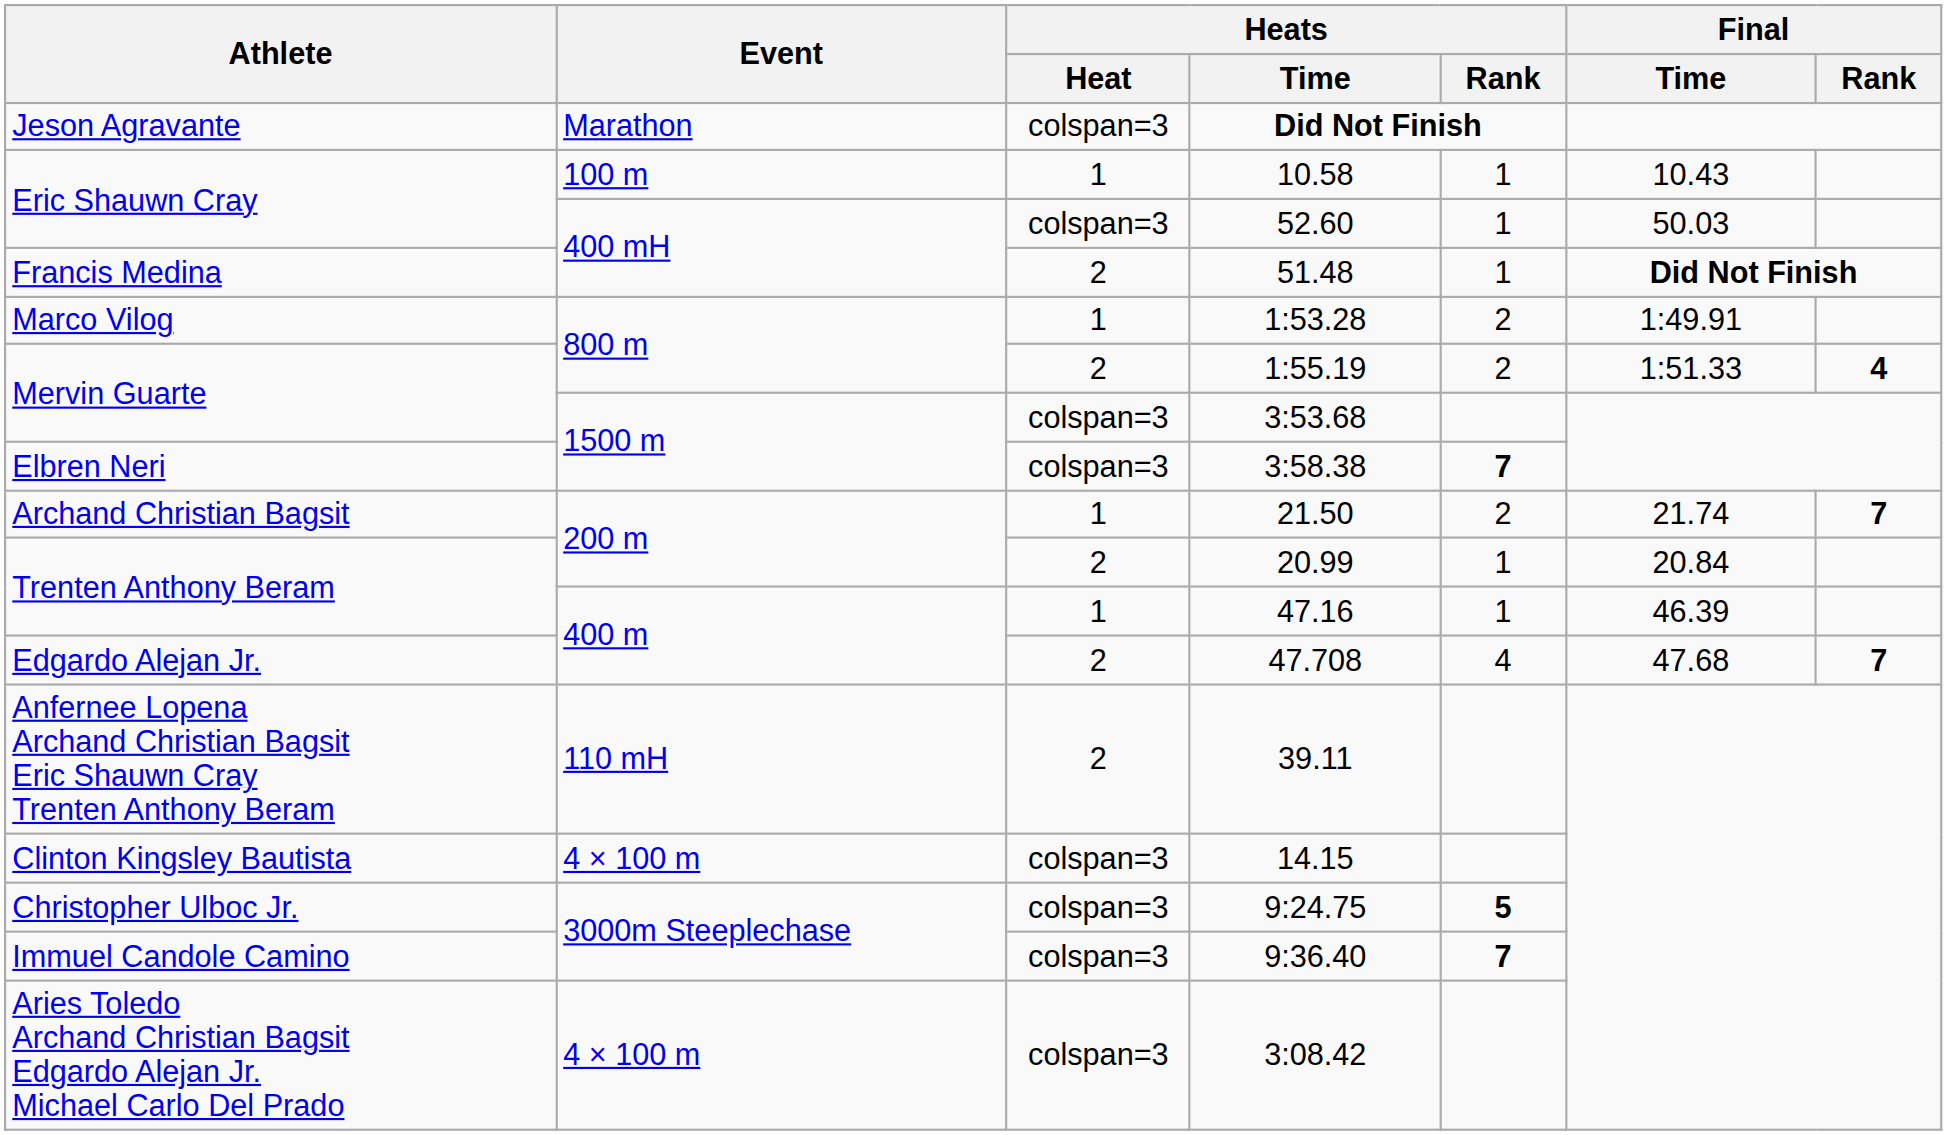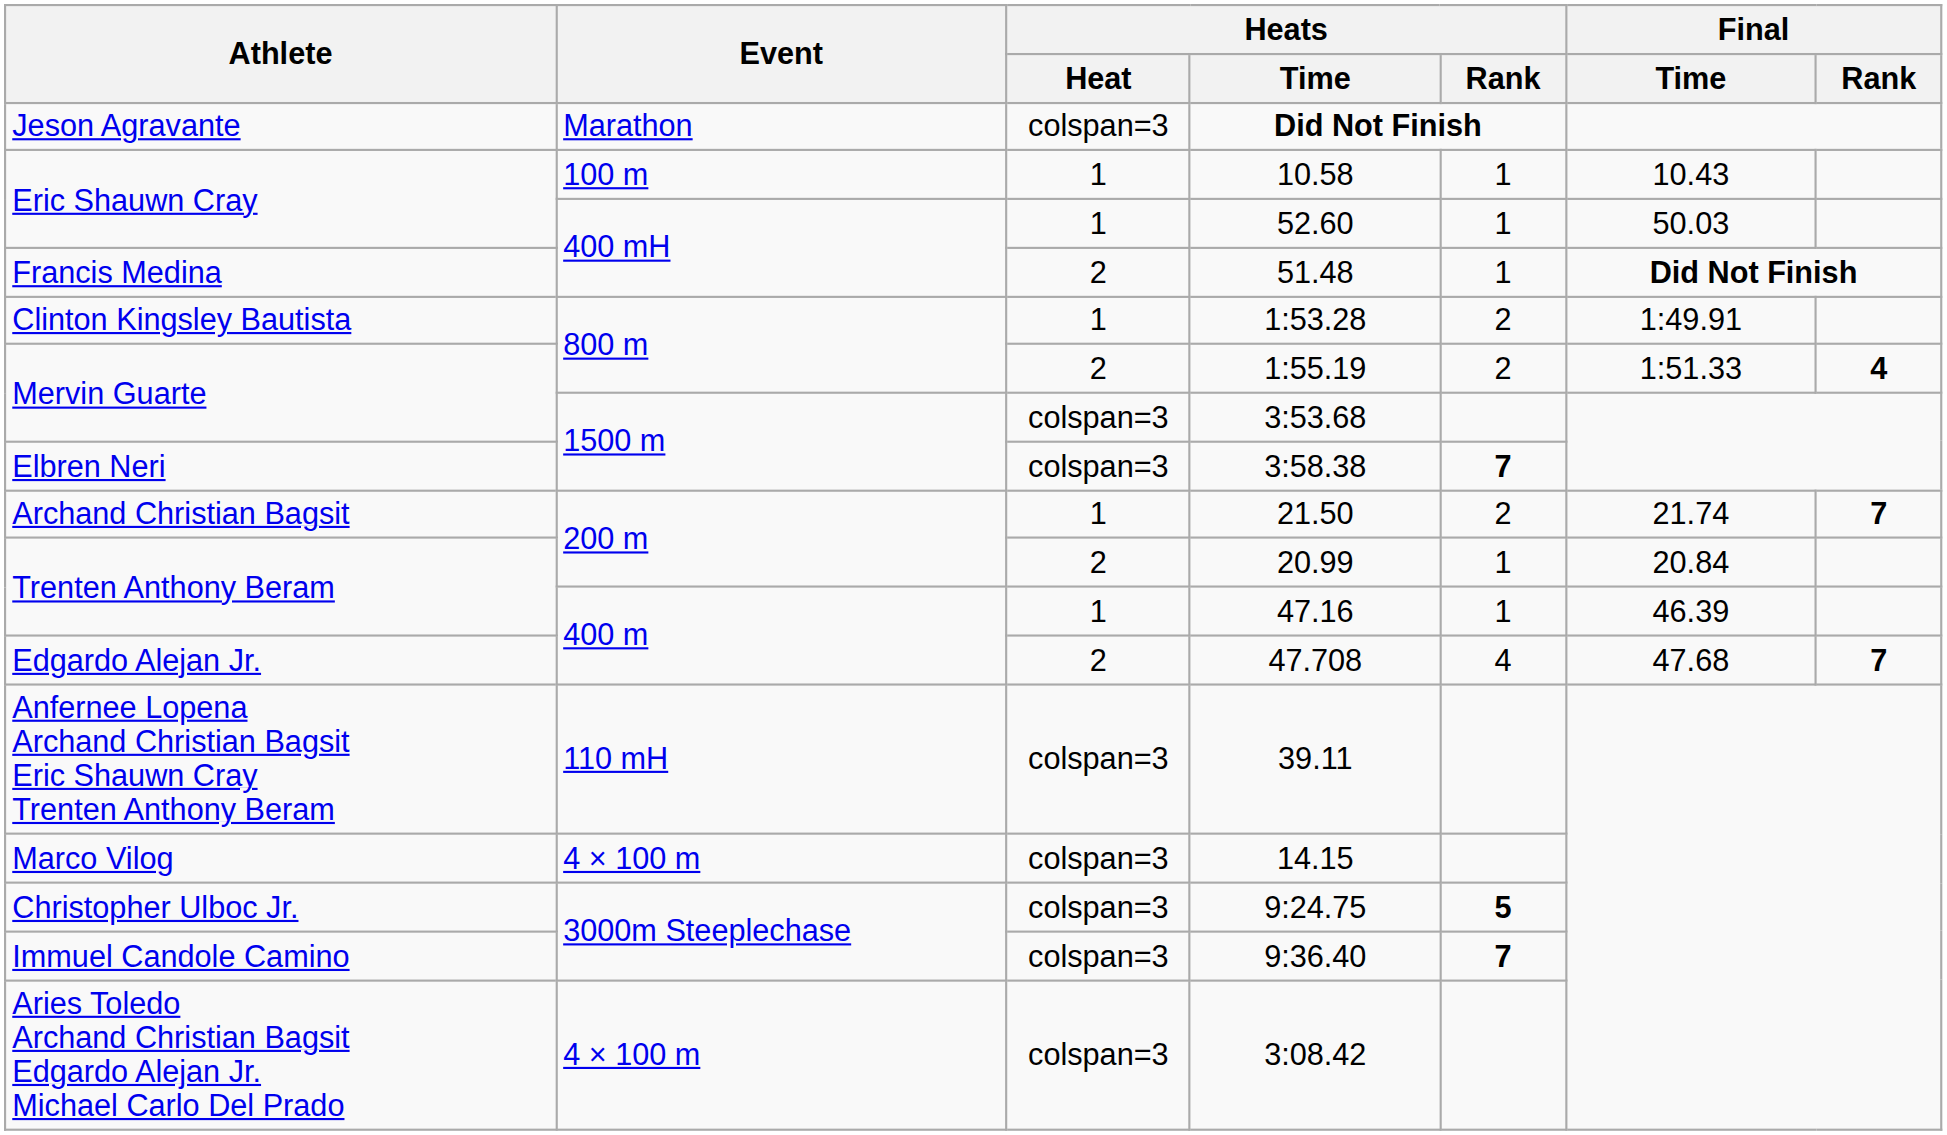(1098, 224) colspan=3 -> (1098, 224) 1
(93, 320) Marco Vilog -> (182, 320) Clinton Kingsley Bautista
(1098, 759) 2 -> (1098, 759) colspan=3
(182, 859) Clinton Kingsley Bautista -> (93, 859) Marco Vilog
